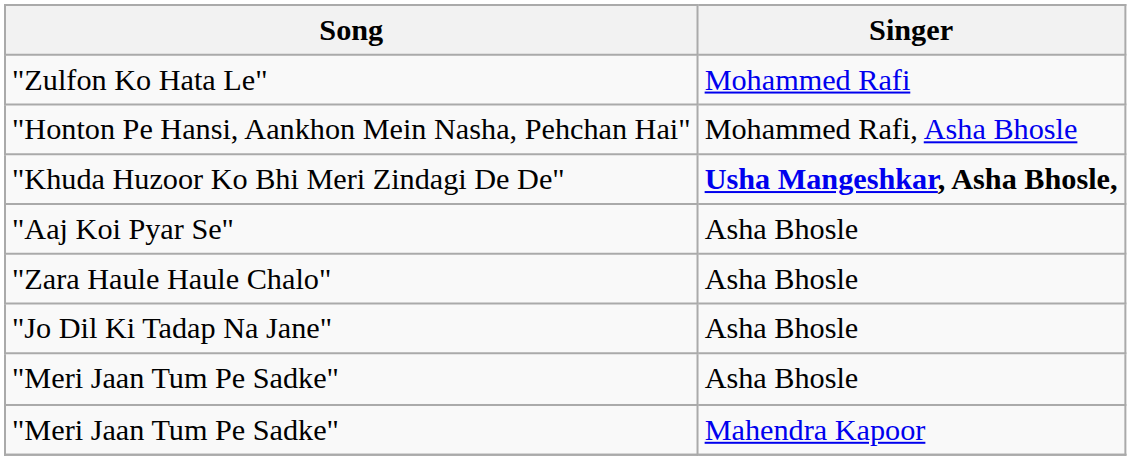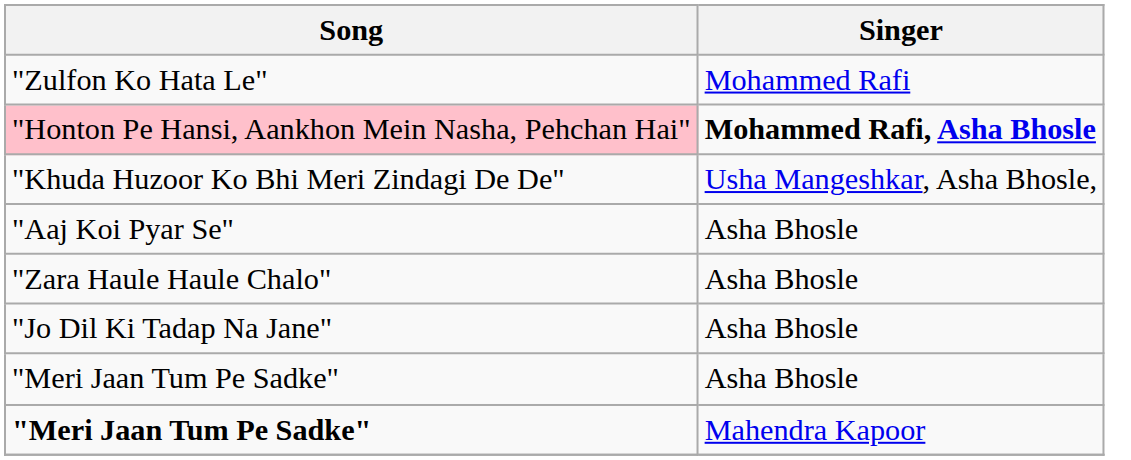(351, 129) no background -> (351, 129) pink background
(891, 129) normal -> (900, 129) bold
(911, 179) bold -> (901, 179) normal
(175, 428) normal -> (192, 428) bold
